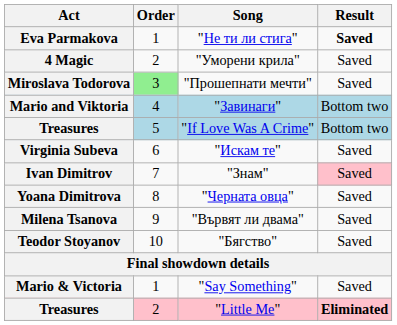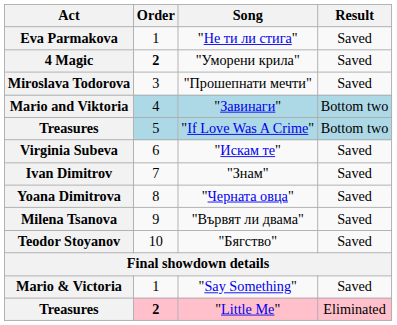(355, 38) bold -> (355, 38) normal
(156, 60) normal -> (156, 60) bold
(156, 83) lightgreen background -> (156, 83) no background
(355, 173) pink background -> (355, 173) no background
(156, 309) normal -> (156, 309) bold
(355, 309) bold -> (355, 309) normal
